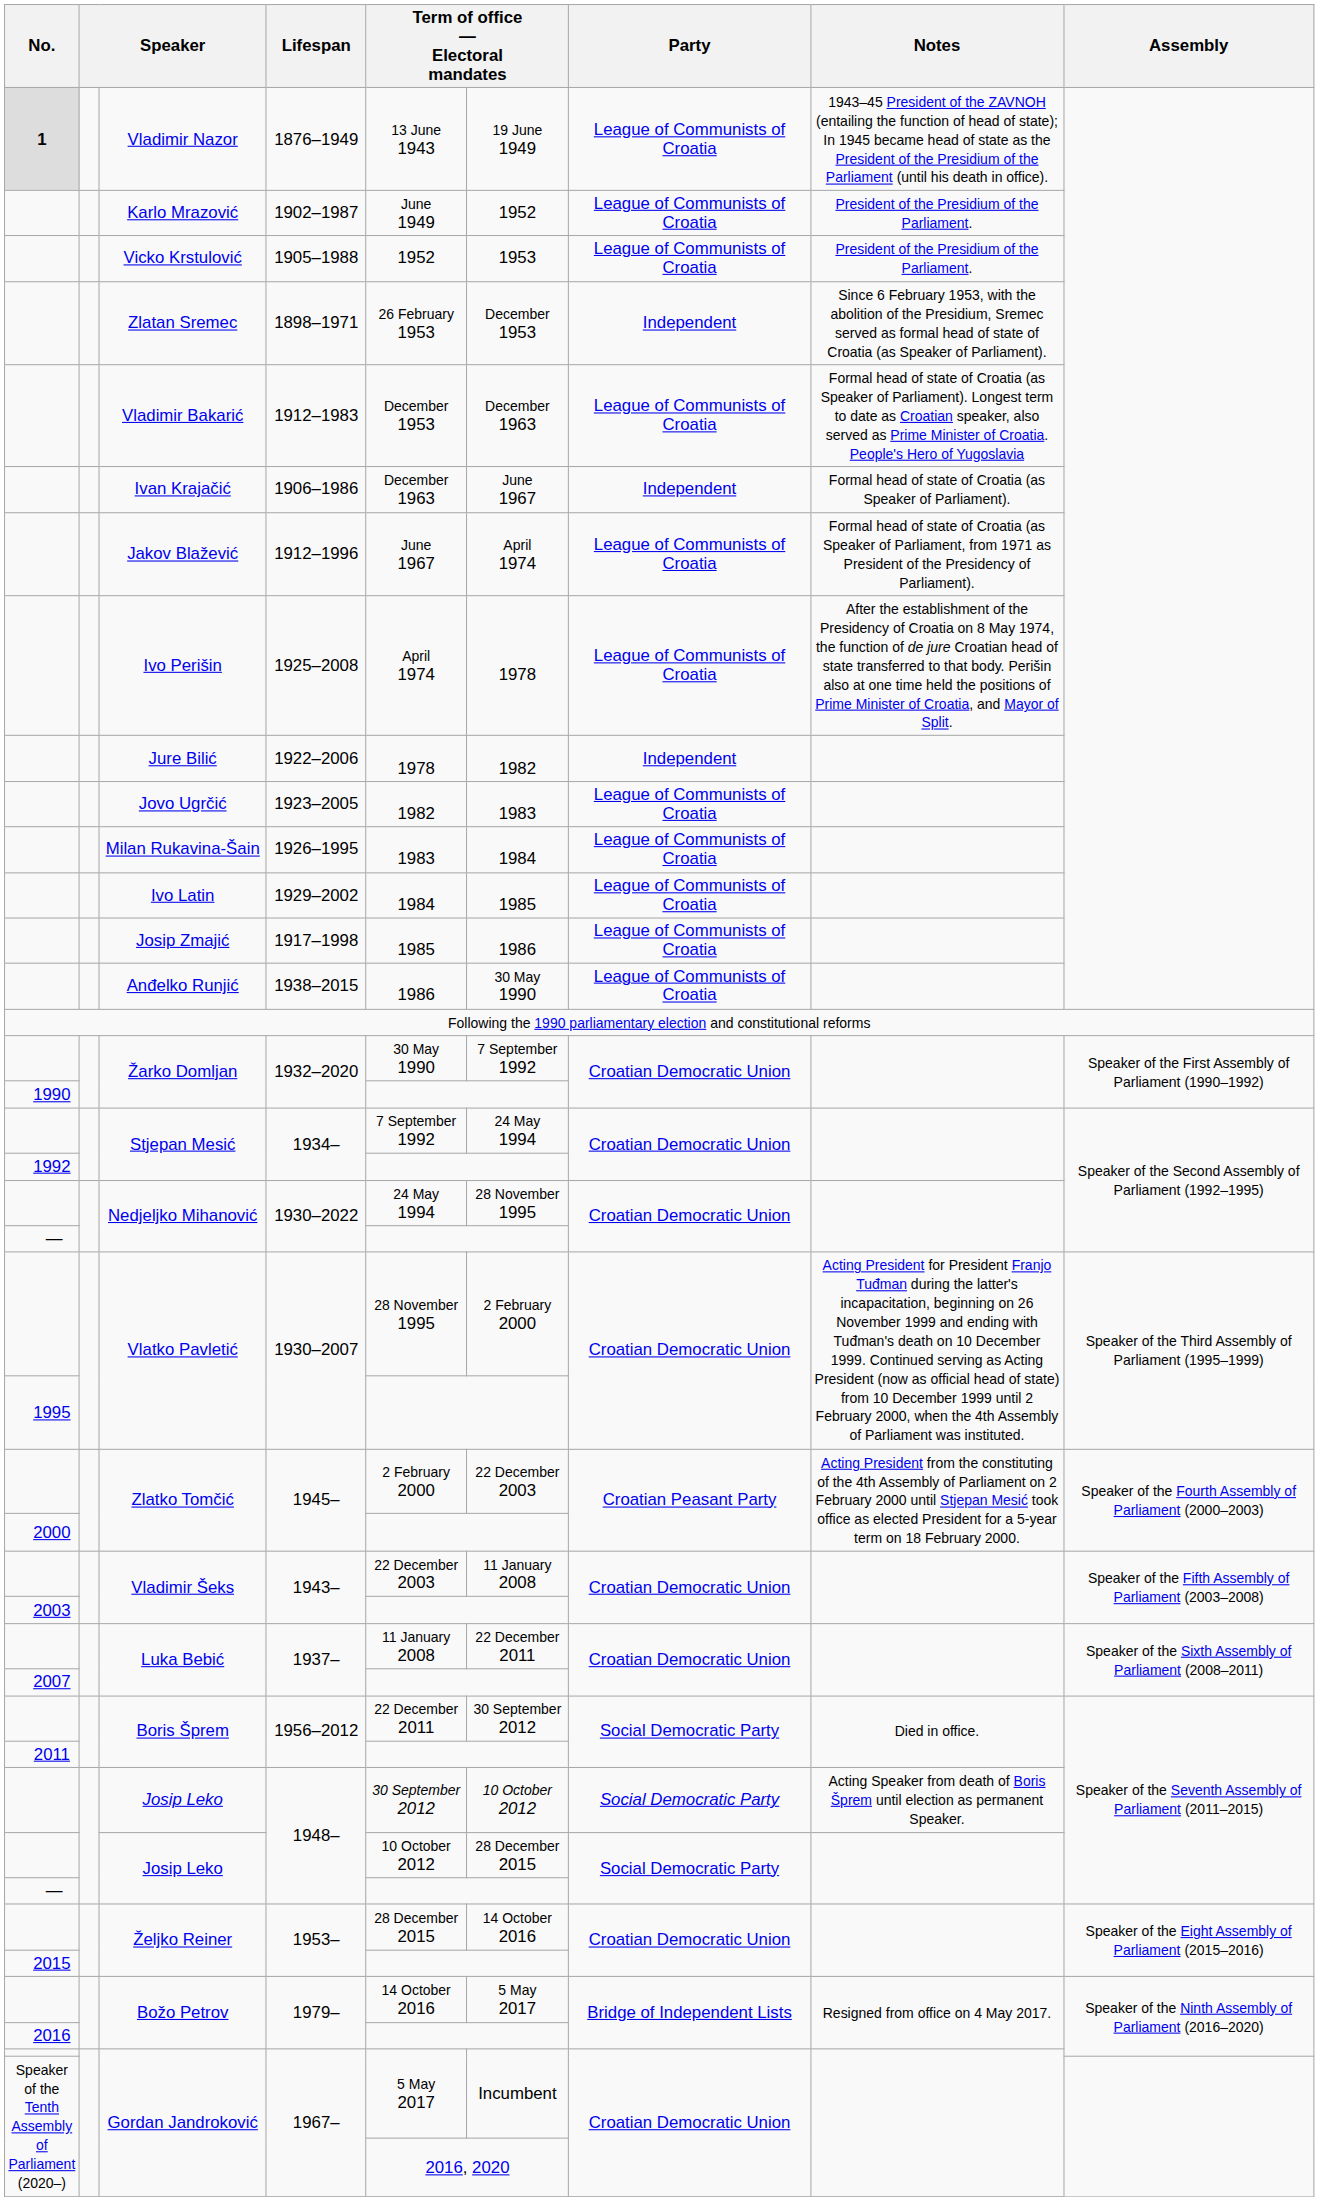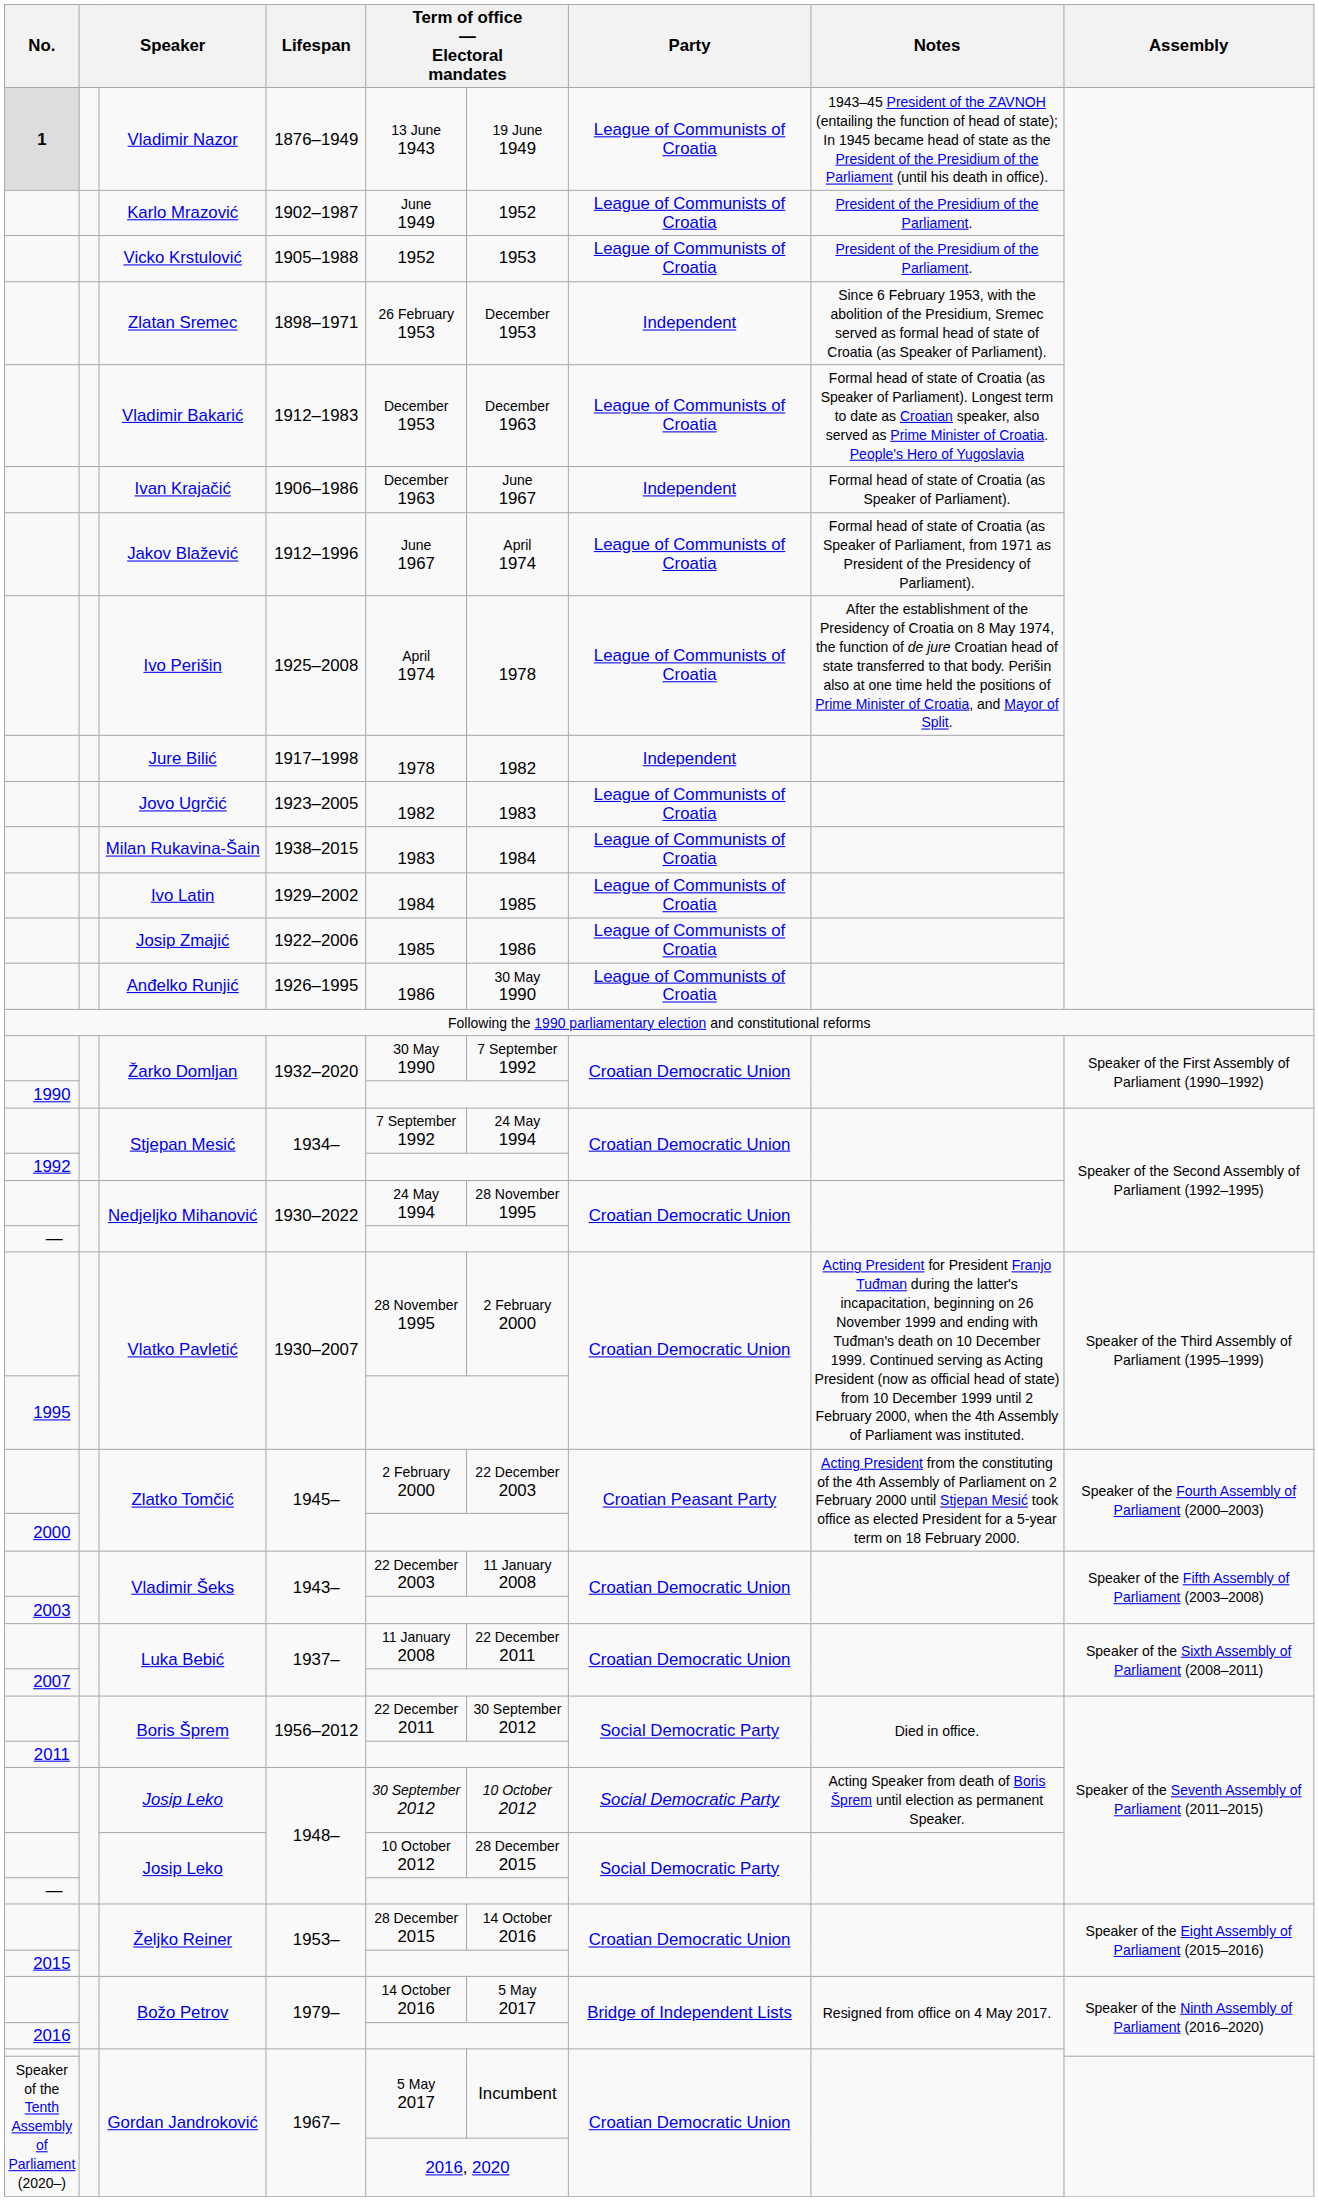(316, 758) 1922–2006 -> (316, 758) 1917–1998
(316, 849) 1926–1995 -> (316, 849) 1938–2015
(316, 940) 1917–1998 -> (316, 940) 1922–2006
(316, 986) 1938–2015 -> (316, 986) 1926–1995
